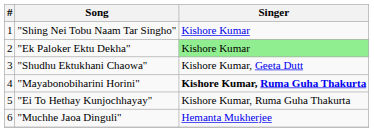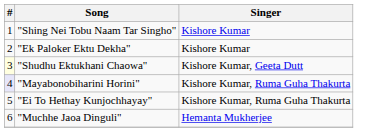(216, 48) lightgreen background -> (216, 48) no background
(10, 65) no background -> (10, 65) lightyellow background
(10, 83) no background -> (10, 83) lavender background
(274, 83) bold -> (266, 83) normal
